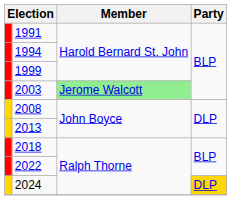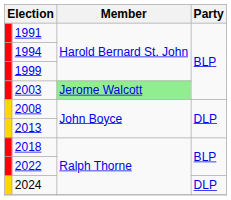(205, 185) gold background -> (205, 185) no background
